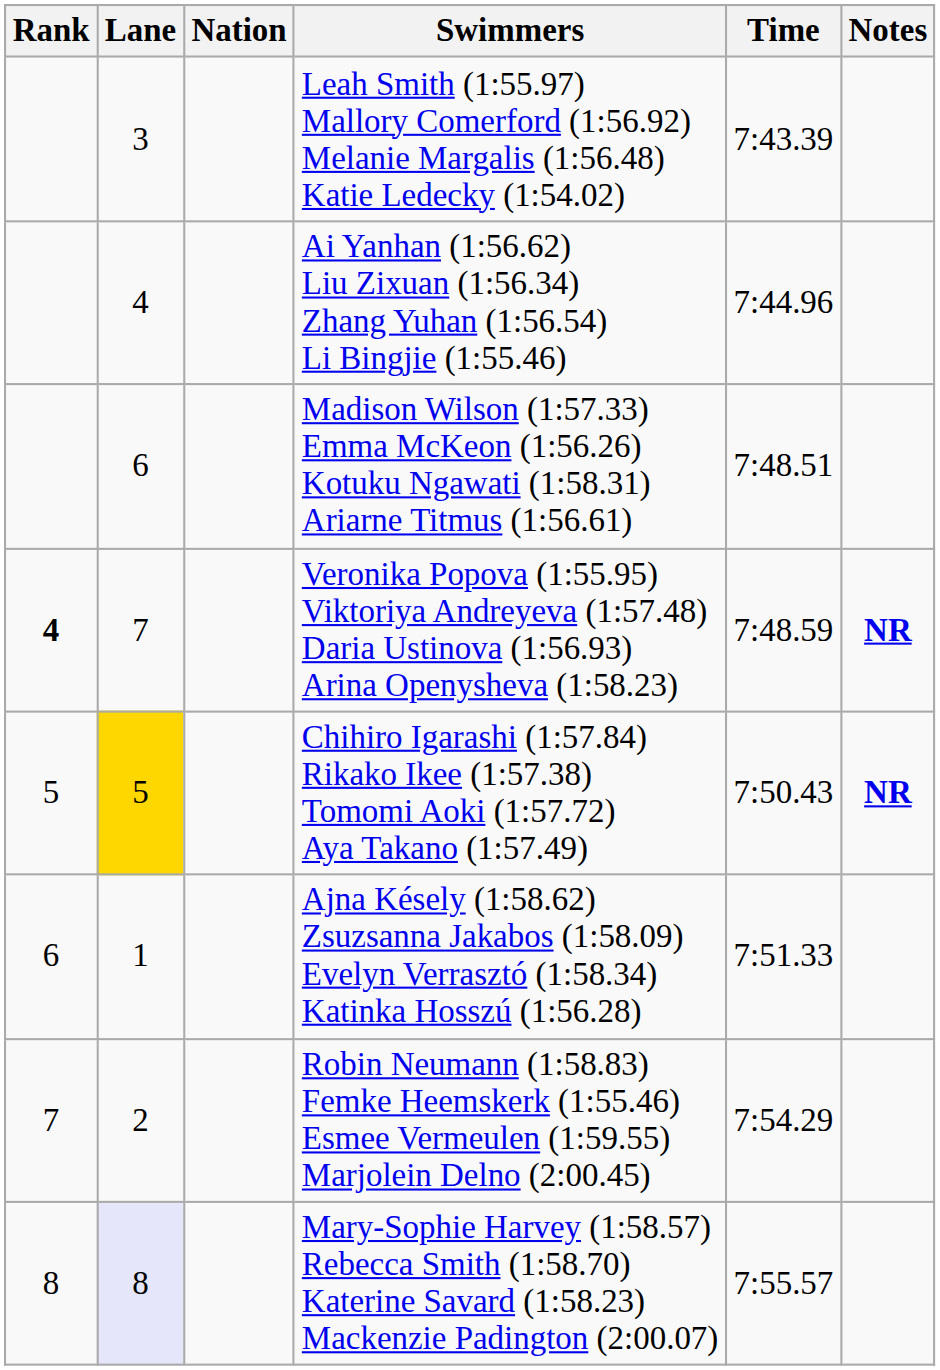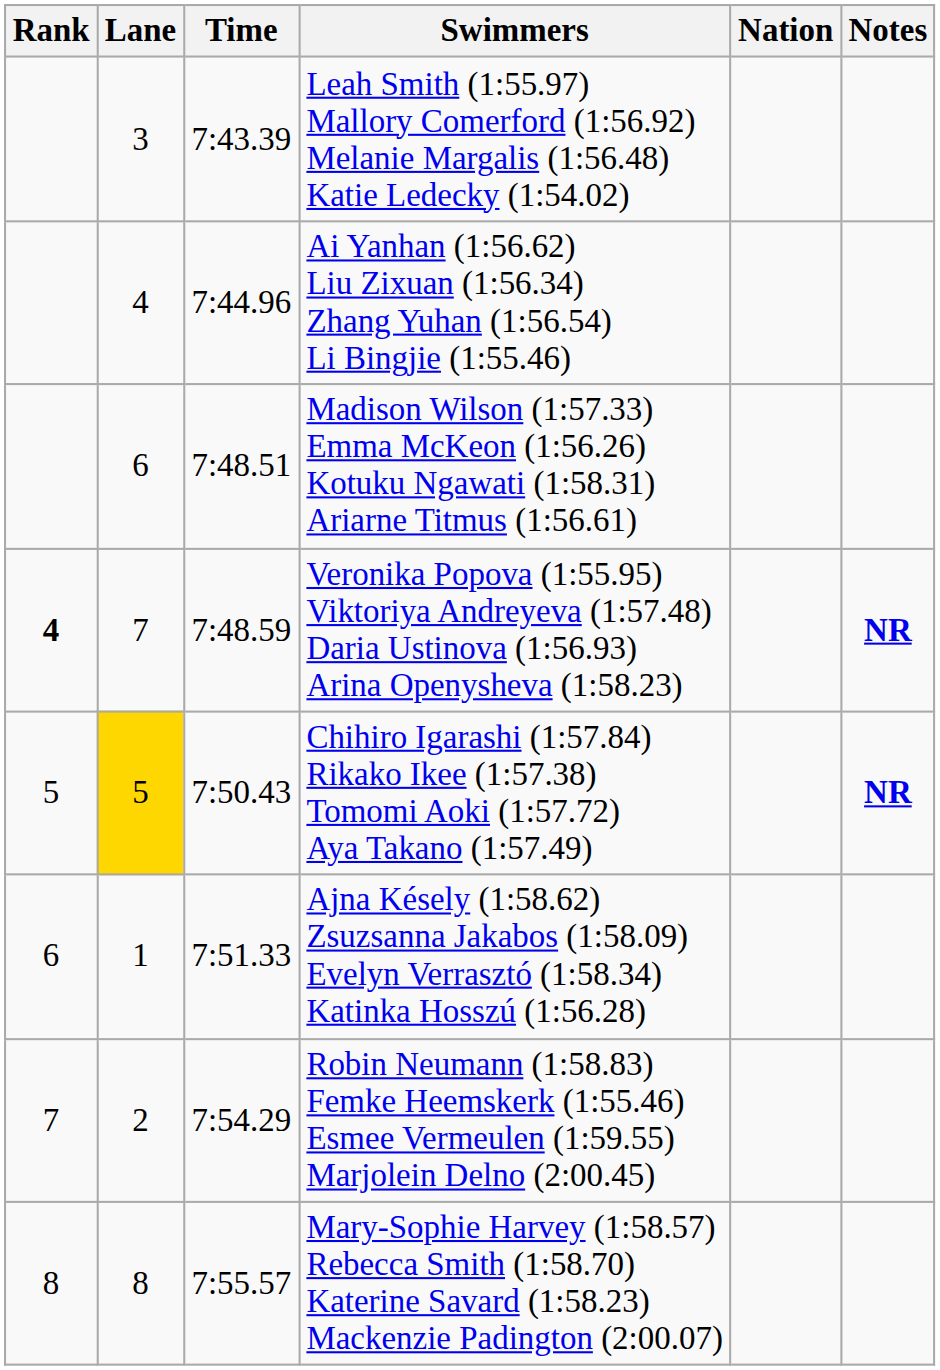columns swapped: (239, 30) <-> (783, 30)
(140, 1283) lavender background -> (140, 1283) no background
